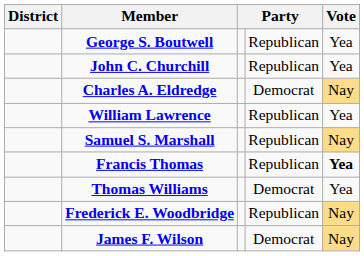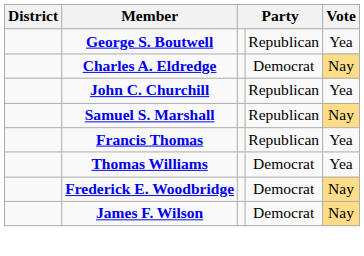rows swapped: (150, 66) <-> (150, 90)
- row: (150, 115)
(341, 164) bold -> (341, 139) normal
(284, 213) Republican -> (284, 189) Democrat
